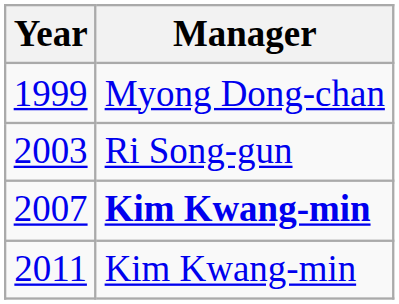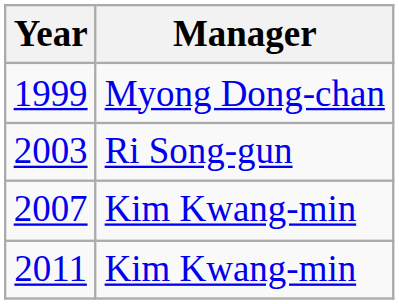(238, 209) bold -> (230, 209) normal
